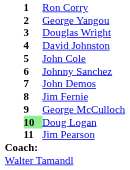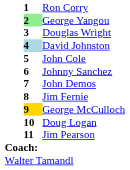(26, 20) no background -> (26, 20) lightgreen background
(26, 45) no background -> (26, 45) lightblue background
(26, 109) no background -> (26, 109) gold background
(29, 122) lightgreen background -> (29, 122) no background
